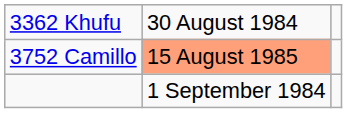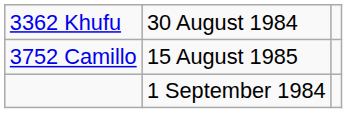(222, 57) lightsalmon background -> (222, 57) no background
